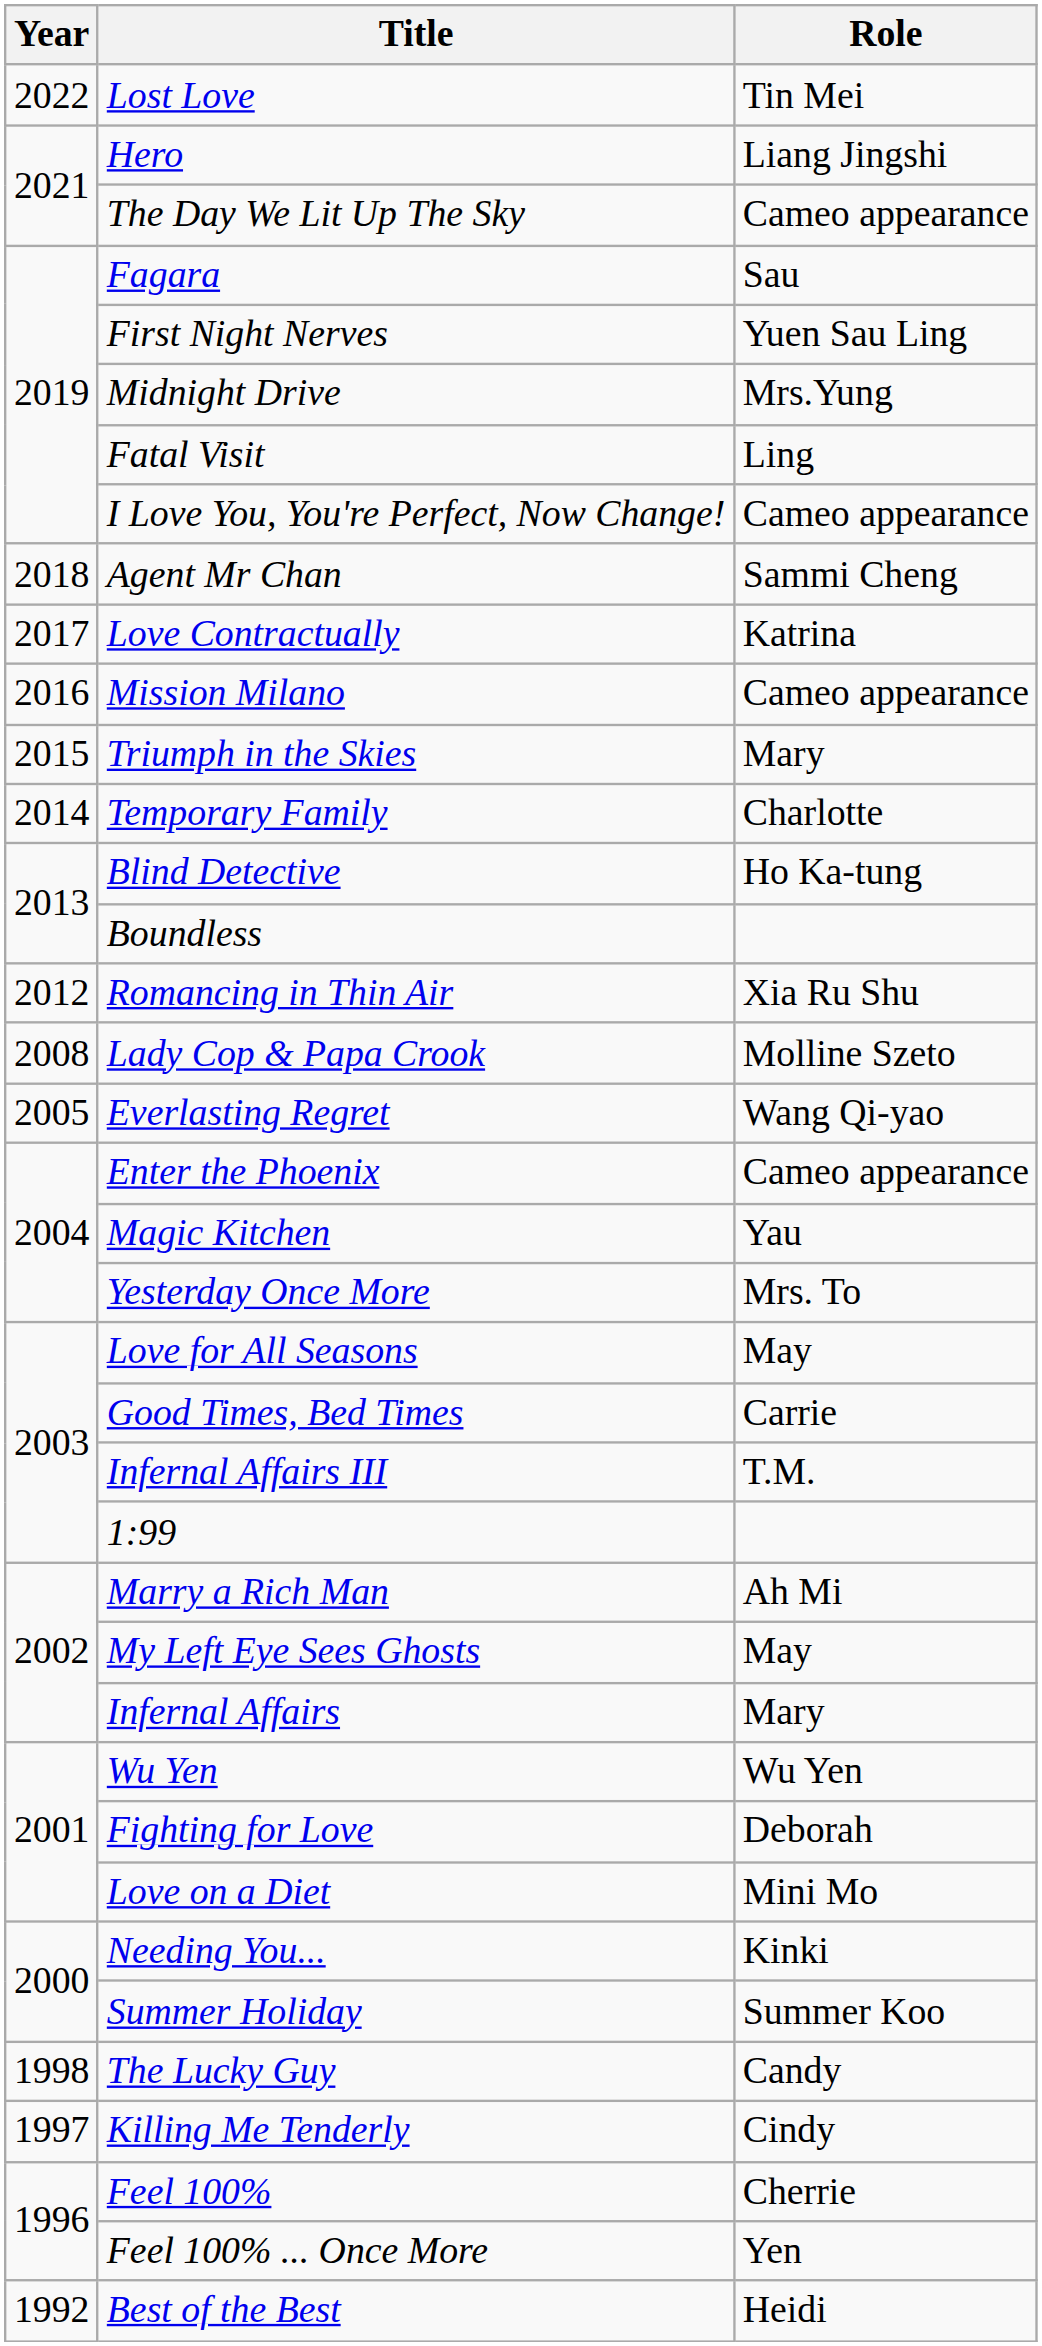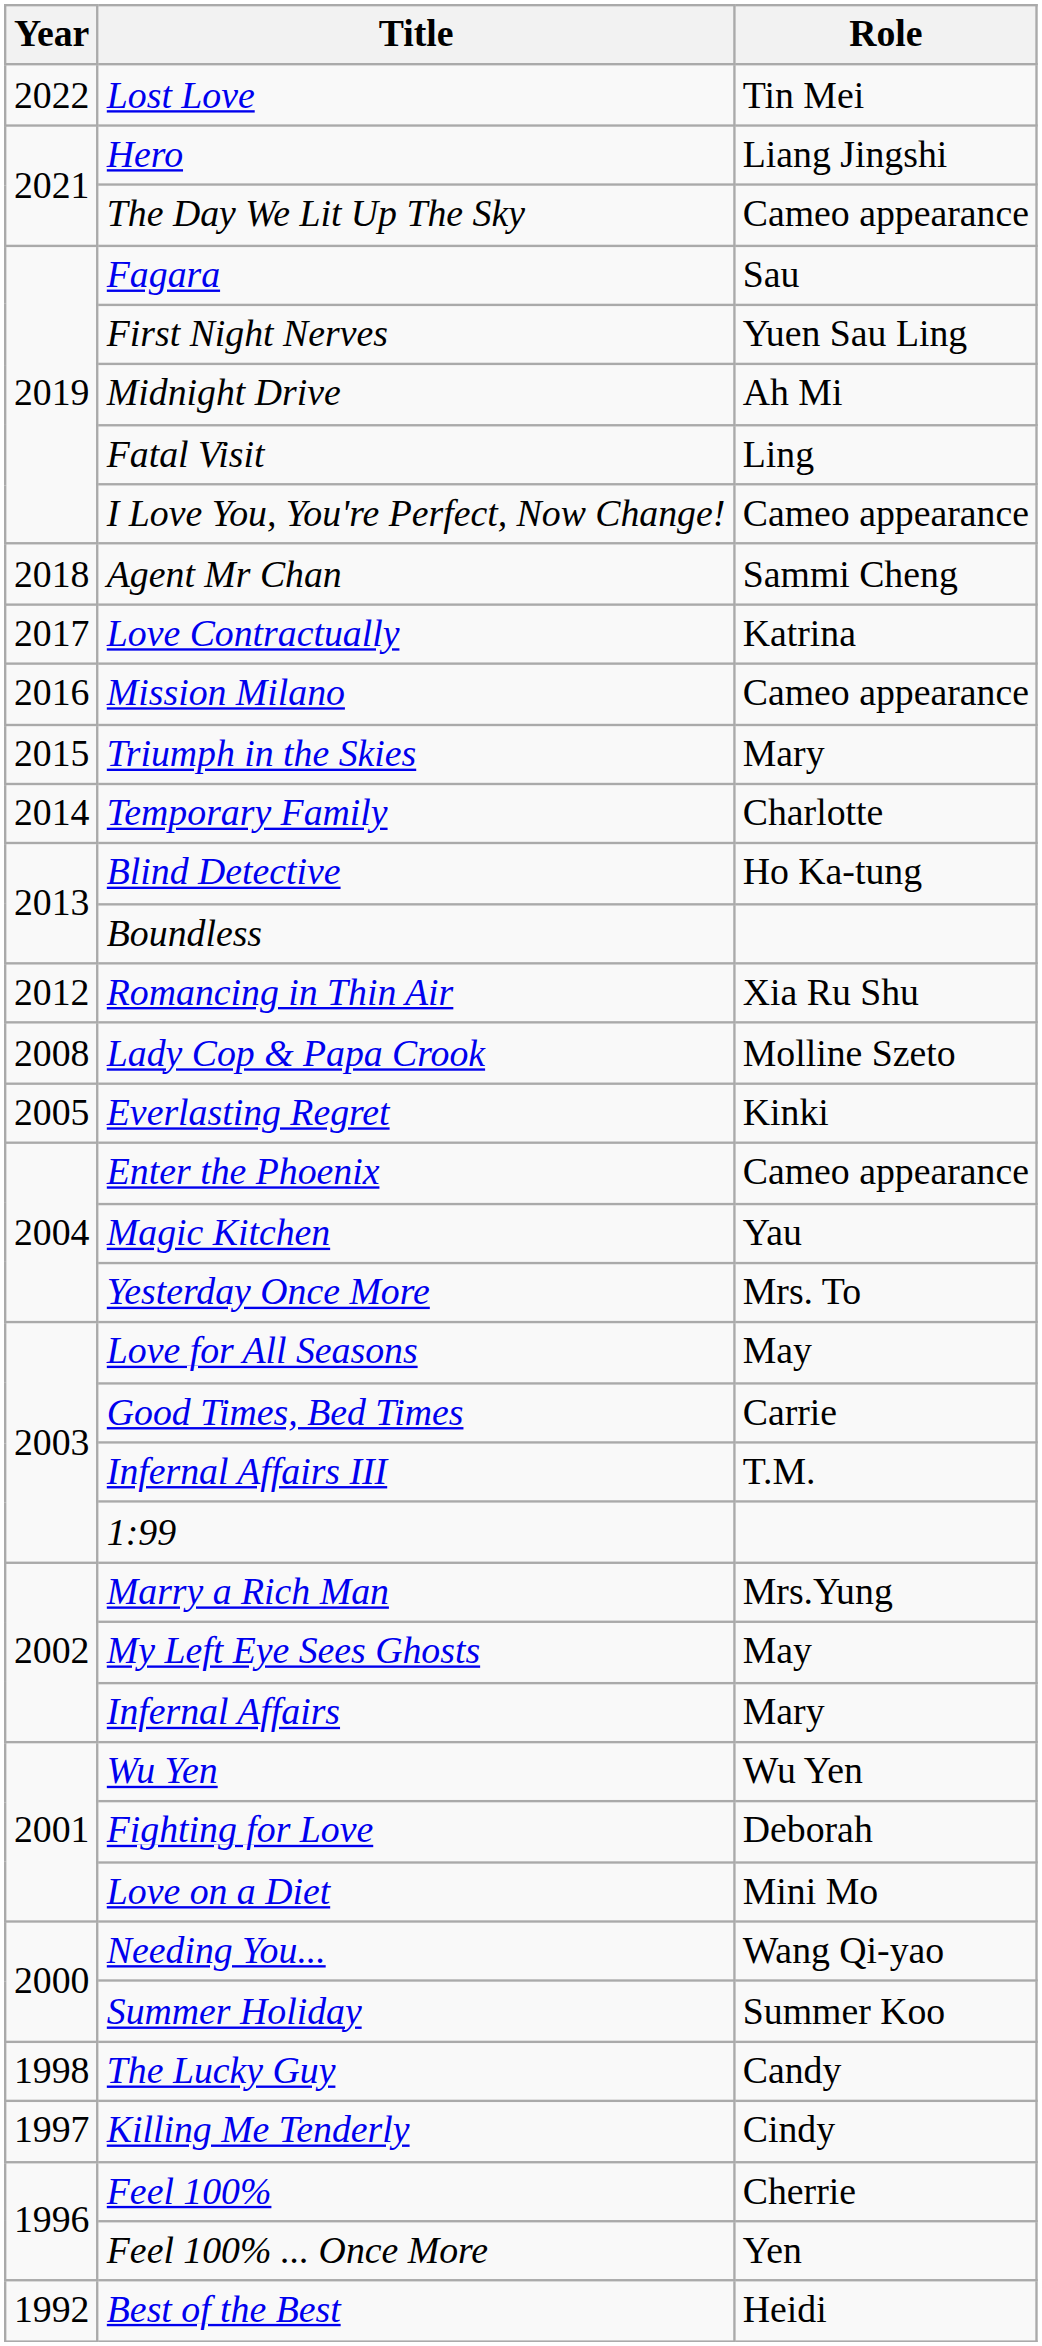(818, 393) Mrs.Yung -> (793, 393) Ah Mi
(843, 1112) Wang Qi-yao -> (786, 1112) Kinki
(793, 1591) Ah Mi -> (818, 1591) Mrs.Yung
(786, 1950) Kinki -> (843, 1950) Wang Qi-yao
